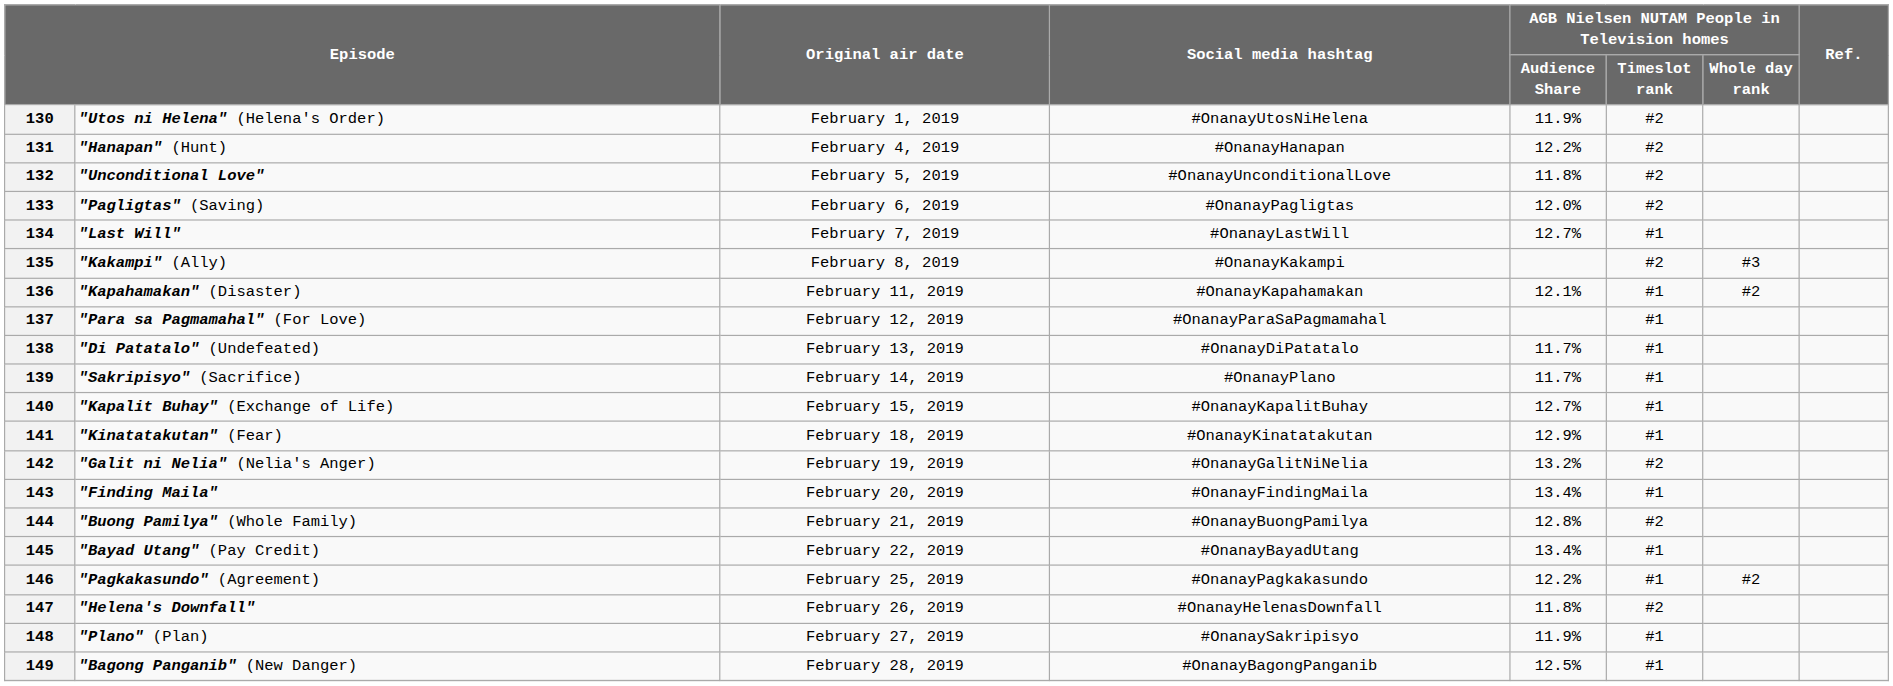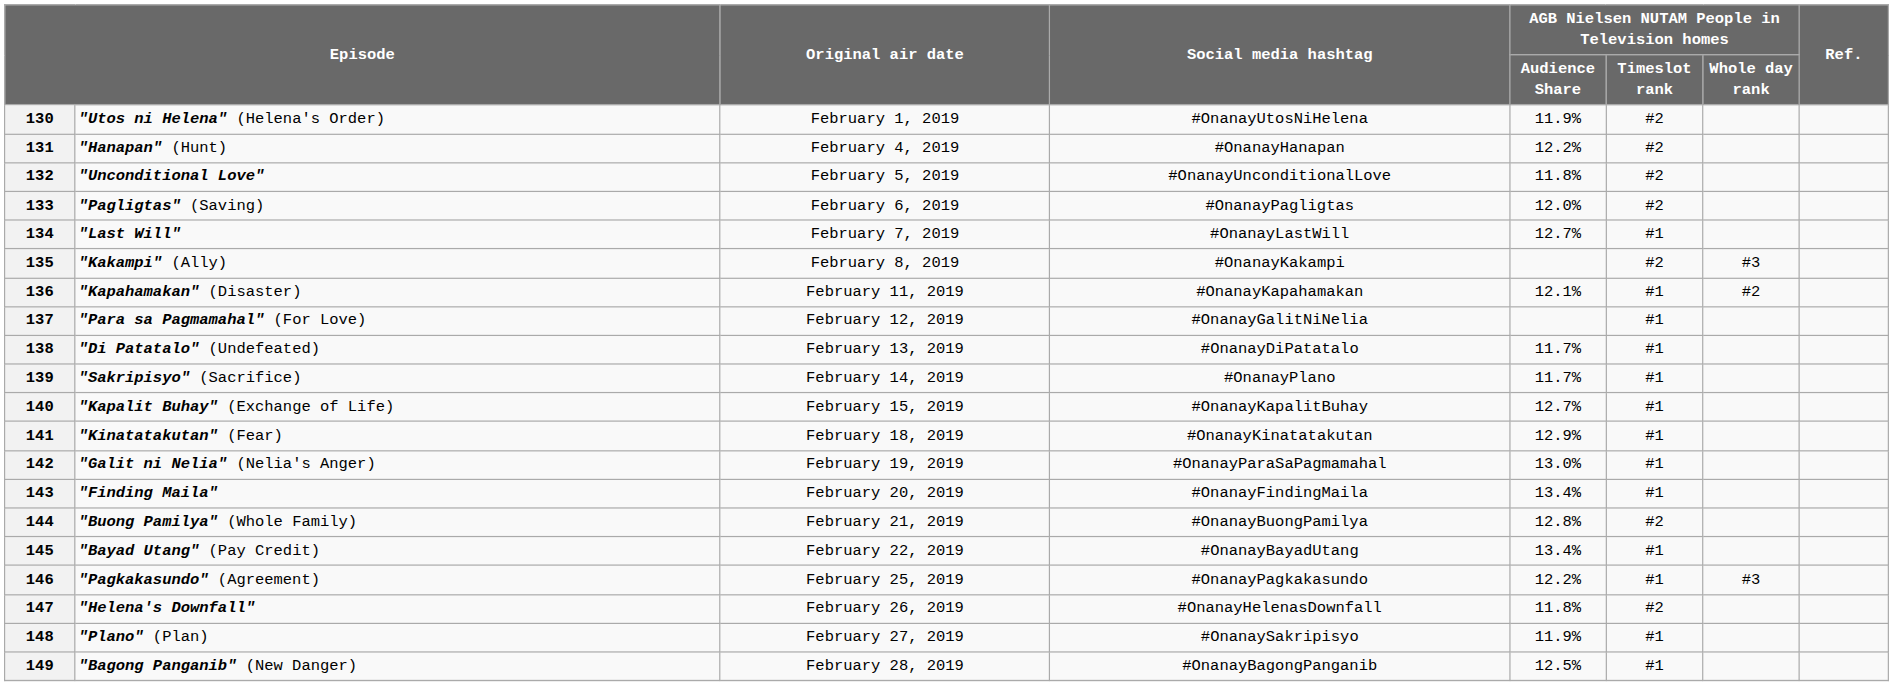(1280, 320) #OnanayParaSaPagmamahal -> (1280, 320) #OnanayGalitNiNelia
(1280, 464) #OnanayGalitNiNelia -> (1280, 464) #OnanayParaSaPagmamahal
(1558, 464) 13.2% -> (1558, 464) 13.0%
(1655, 464) #2 -> (1655, 464) #1
(1751, 579) #2 -> (1751, 579) #3
